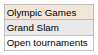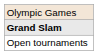(33, 27) normal -> (34, 27) bold
